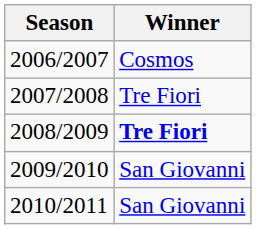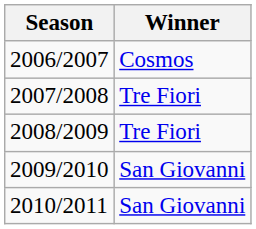(163, 132) bold -> (160, 132) normal
